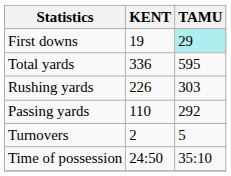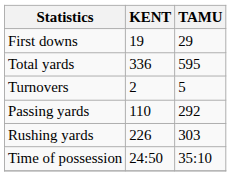(186, 40) paleturquoise background -> (186, 40) no background
rows swapped: (51, 87) <-> (38, 135)
